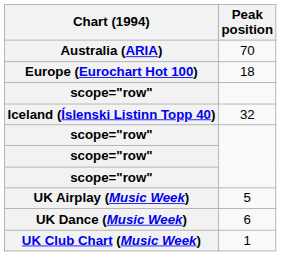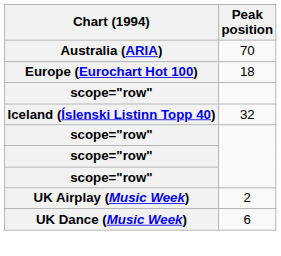(247, 198) 5 -> (247, 198) 2
- row: (111, 240)
